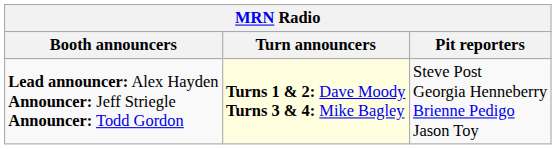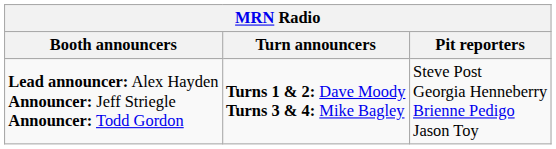(316, 101) lightyellow background -> (316, 101) no background
